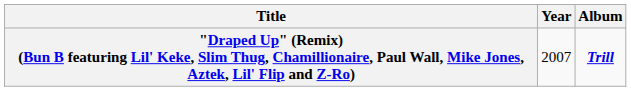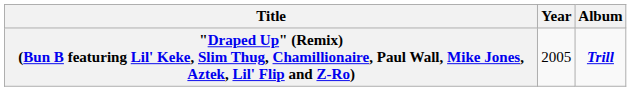(556, 57) 2007 -> (556, 57) 2005
